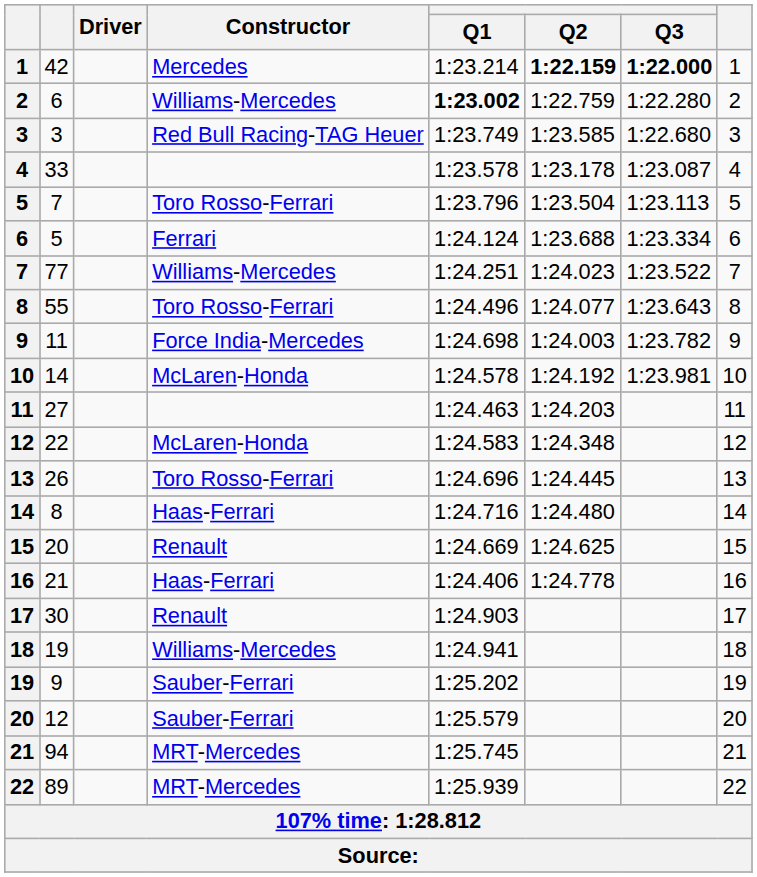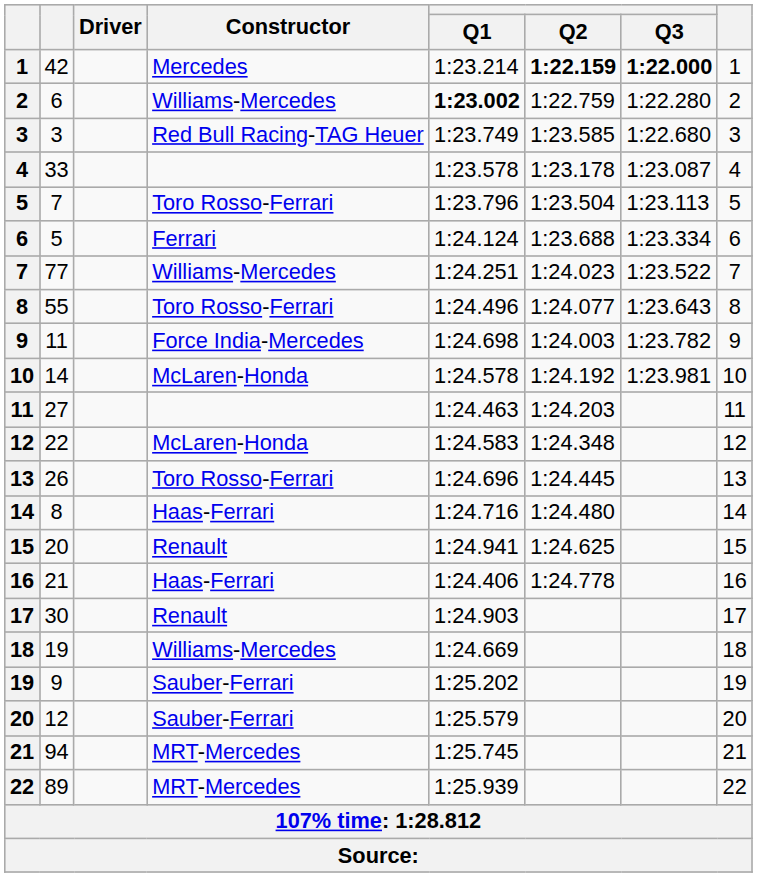(476, 546) 1:24.669 -> (476, 546) 1:24.941
(476, 649) 1:24.941 -> (476, 649) 1:24.669
